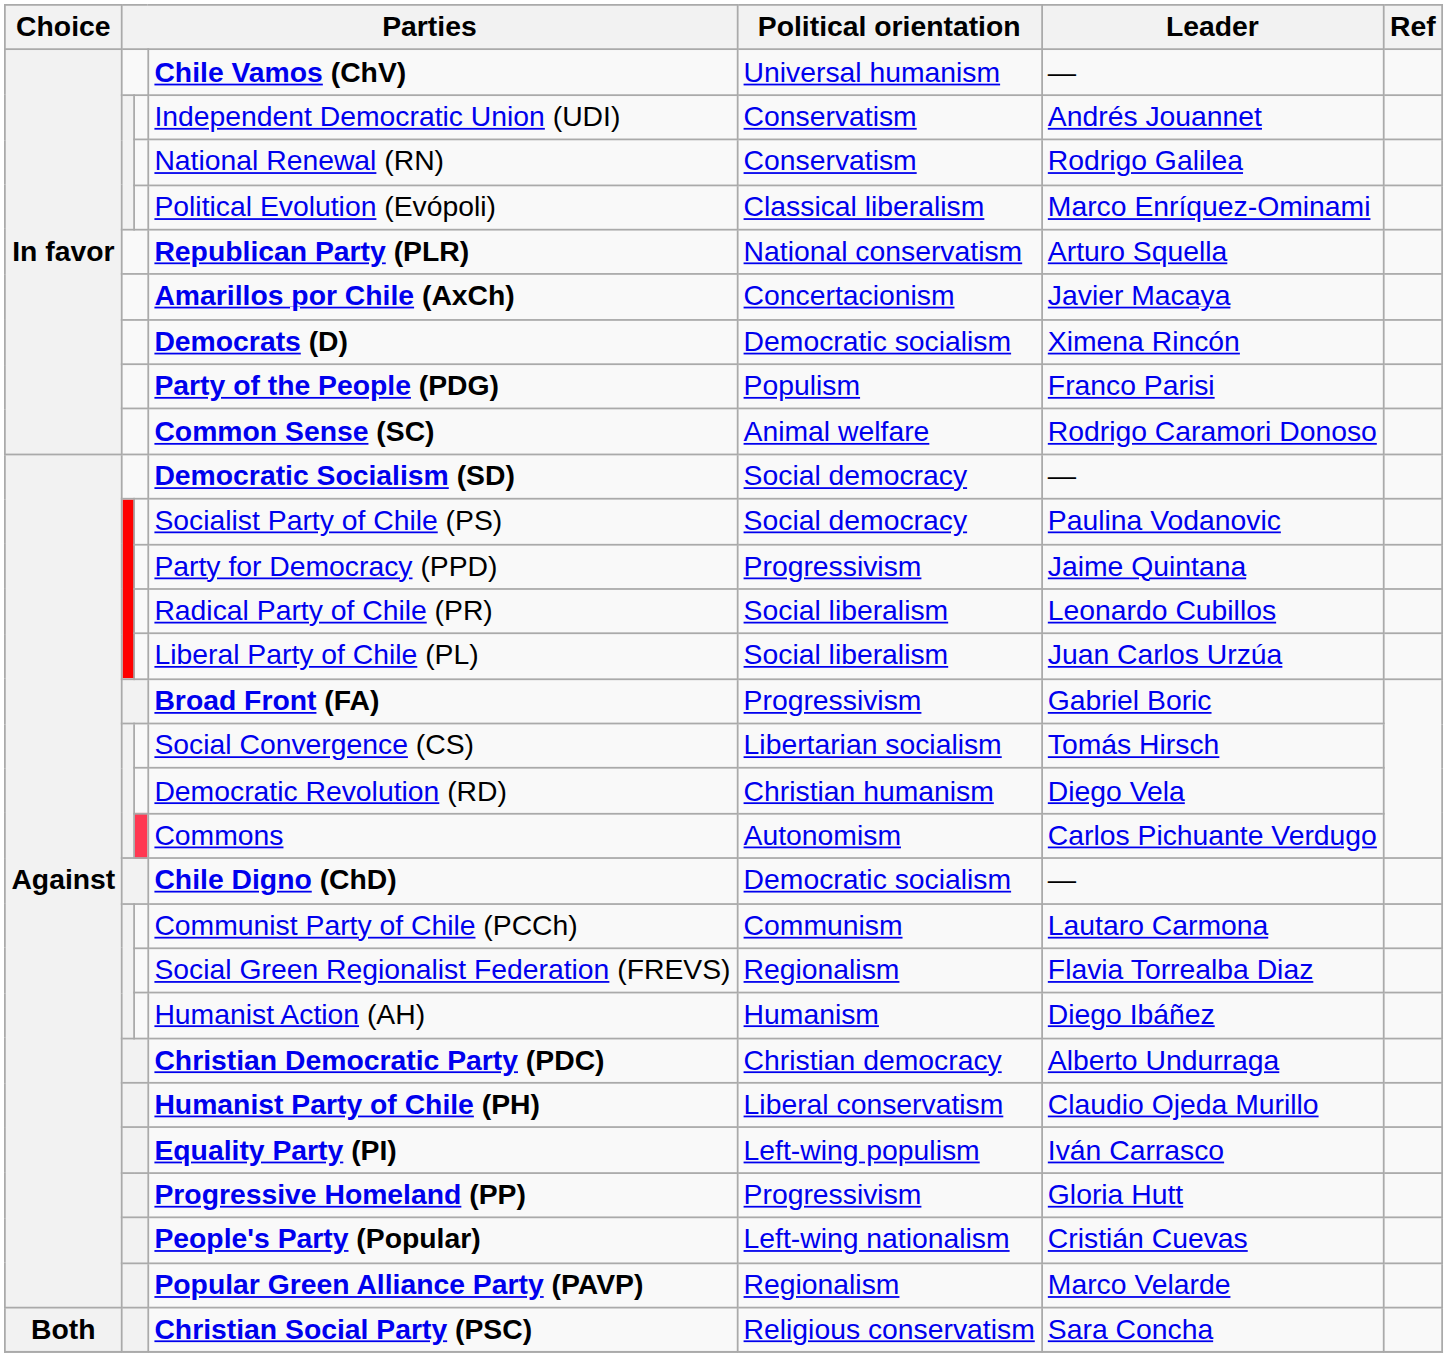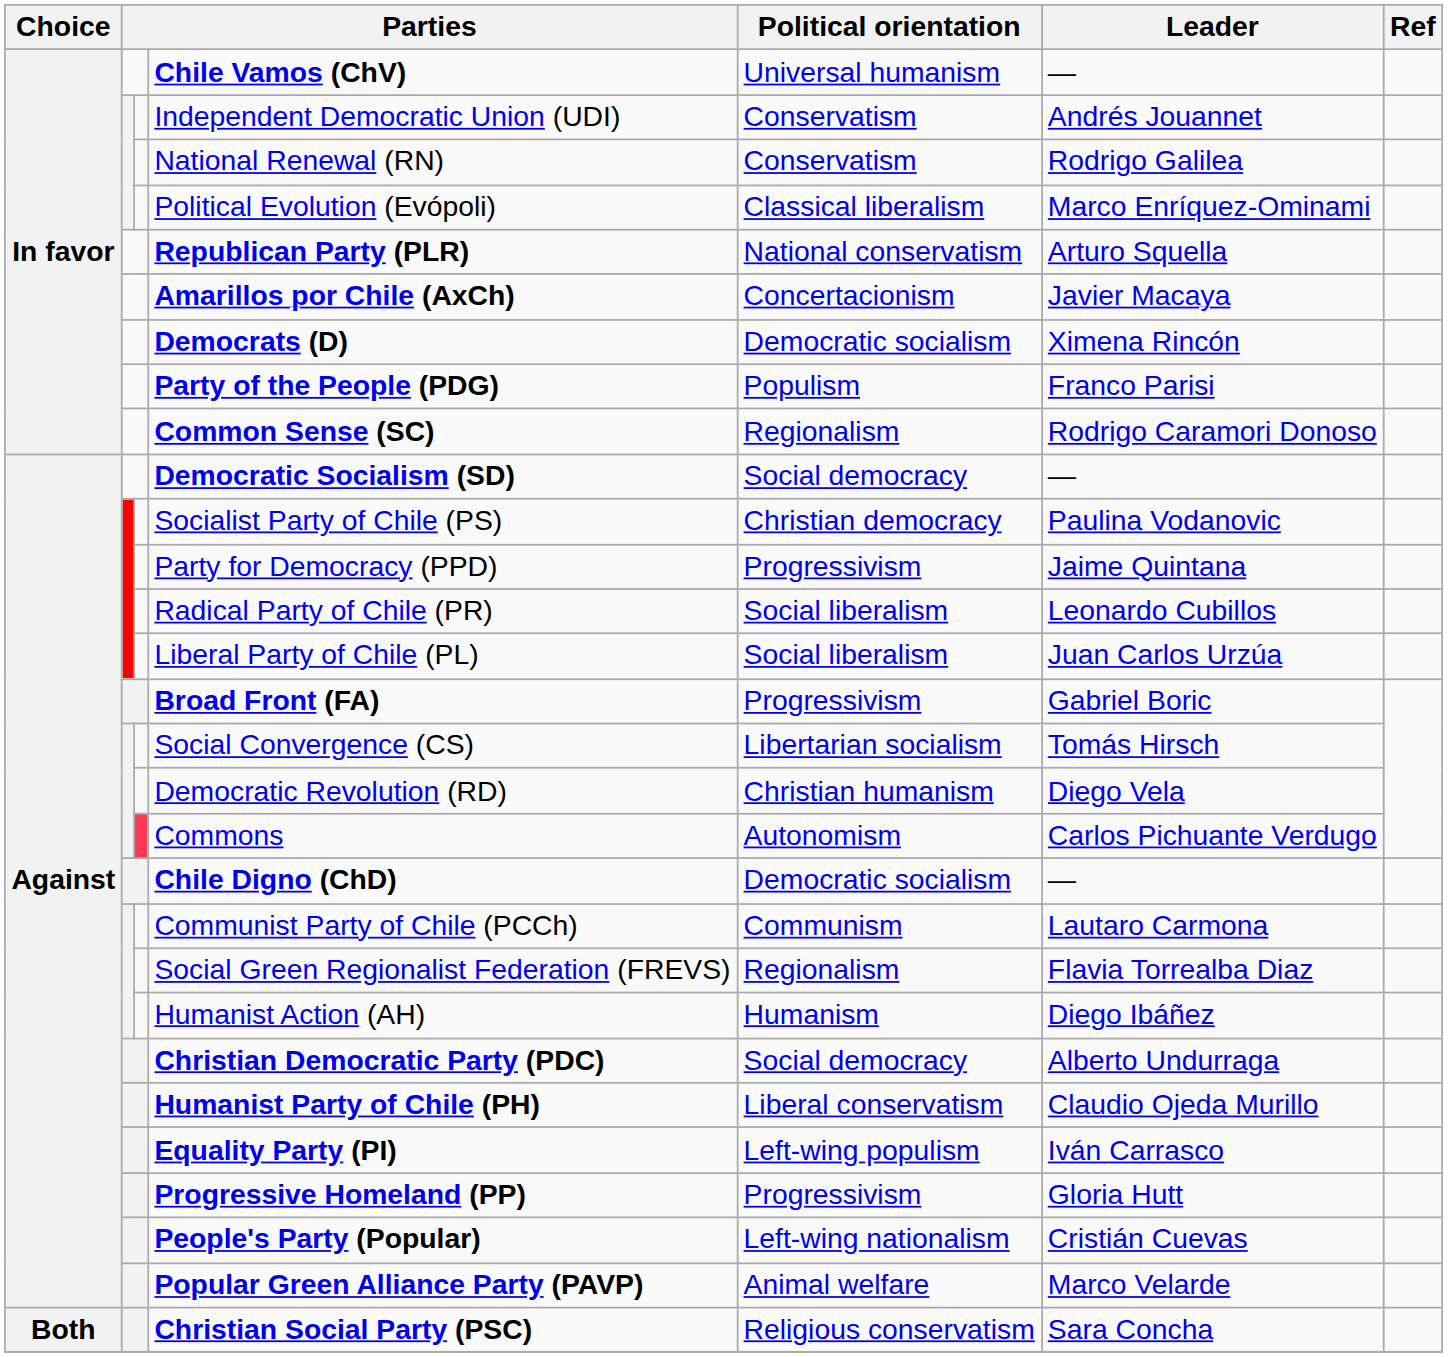(836, 431) Animal welfare -> (822, 431) Regionalism
(855, 521) Social democracy -> (873, 521) Christian democracy
(873, 1059) Christian democracy -> (855, 1059) Social democracy
(822, 1284) Regionalism -> (836, 1284) Animal welfare
